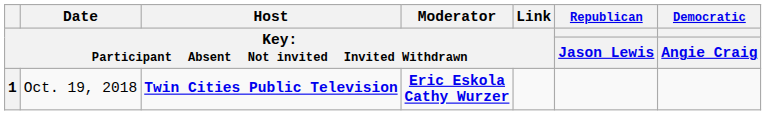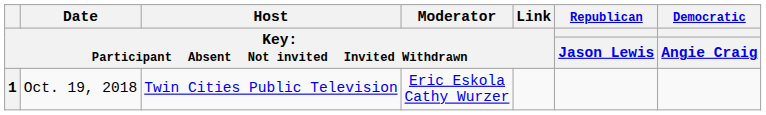(271, 89) bold -> (271, 89) normal
(457, 89) bold -> (457, 89) normal
